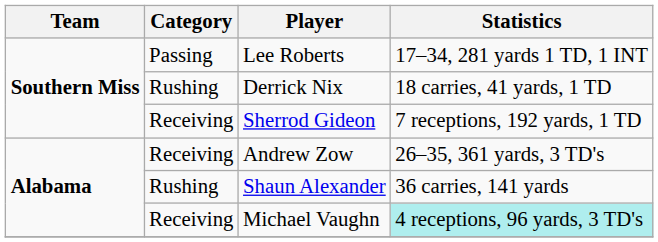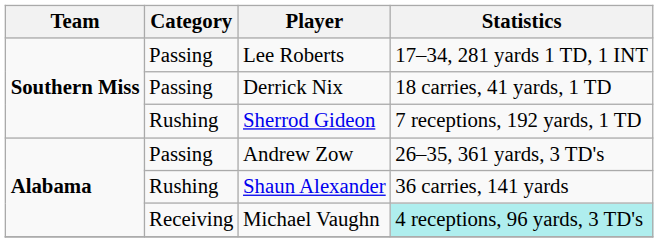(184, 87) Rushing -> (181, 87) Passing
(191, 120) Receiving -> (184, 120) Rushing
(191, 153) Receiving -> (181, 153) Passing
